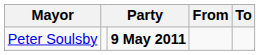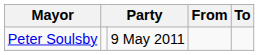(148, 38) bold -> (148, 38) normal
